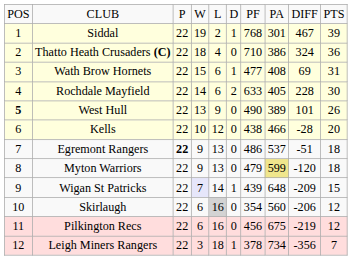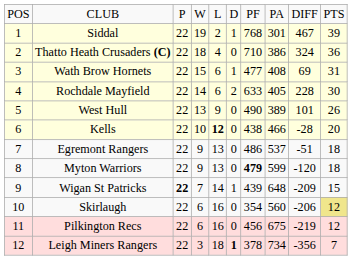(18, 110) bold -> (18, 110) normal
(218, 129) normal -> (218, 129) bold
(182, 149) bold -> (182, 149) normal
(253, 168) normal -> (253, 168) bold
(277, 168) khaki background -> (277, 168) no background
(182, 187) normal -> (182, 187) bold
(200, 187) lavender background -> (200, 187) no background
(218, 206) lightgrey background -> (218, 206) no background
(334, 206) no background -> (334, 206) khaki background
(234, 245) normal -> (234, 245) bold
